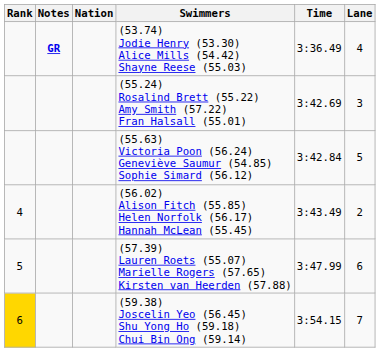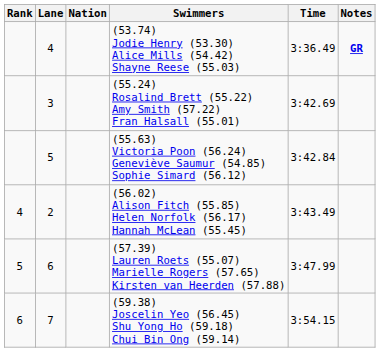columns swapped: (360, 13) <-> (54, 13)
(20, 320) gold background -> (20, 320) no background
